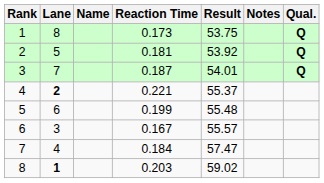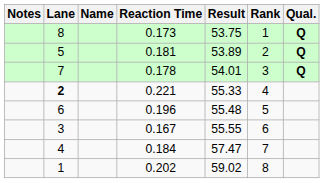columns swapped: (22, 14) <-> (263, 14)
(222, 52) 53.92 -> (226, 52) 53.89
(157, 71) 0.187 -> (161, 71) 0.178
(222, 91) 55.37 -> (226, 91) 55.33
(157, 110) 0.199 -> (161, 110) 0.196
(222, 129) 55.57 -> (226, 129) 55.55
(57, 168) bold -> (61, 168) normal
(157, 168) 0.203 -> (161, 168) 0.202
